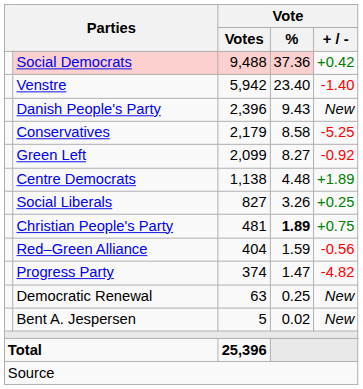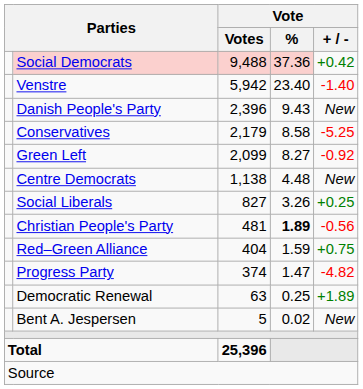(336, 179) +1.89 -> (340, 179) New
(336, 226) +0.75 -> (338, 226) -0.56
(338, 249) -0.56 -> (336, 249) +0.75
(340, 296) New -> (336, 296) +1.89
